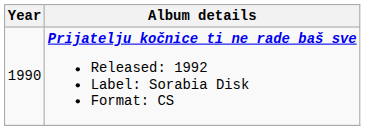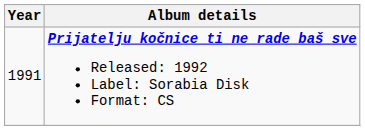(25, 77) 1990 -> (25, 77) 1991
